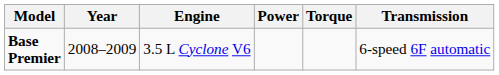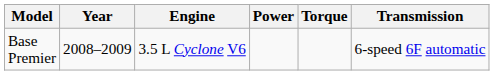(34, 49) bold -> (32, 49) normal
